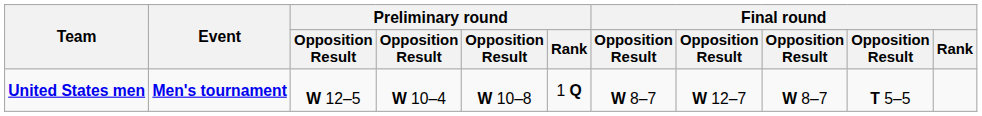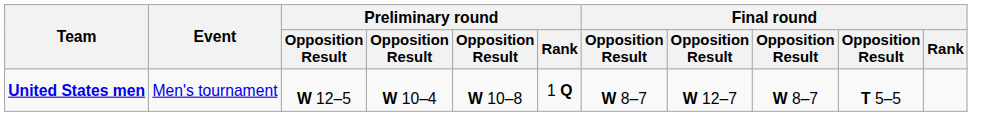(220, 91) bold -> (215, 91) normal
